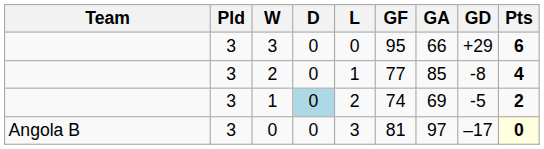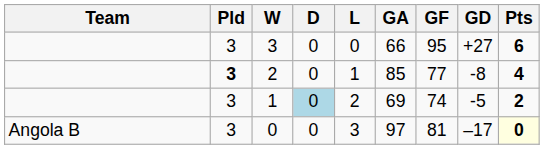columns swapped: (396, 18) <-> (437, 18)
(478, 46) +29 -> (478, 46) +27
(231, 74) normal -> (231, 74) bold
